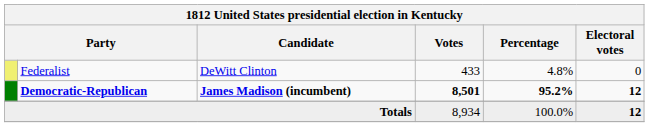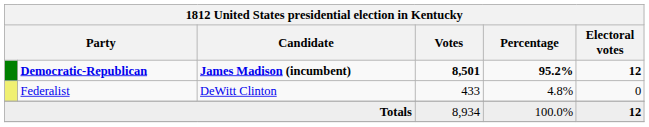rows swapped: (84, 91) <-> (45, 70)
